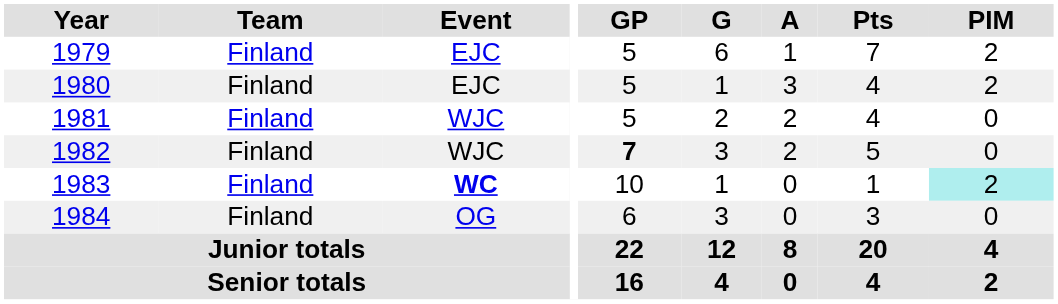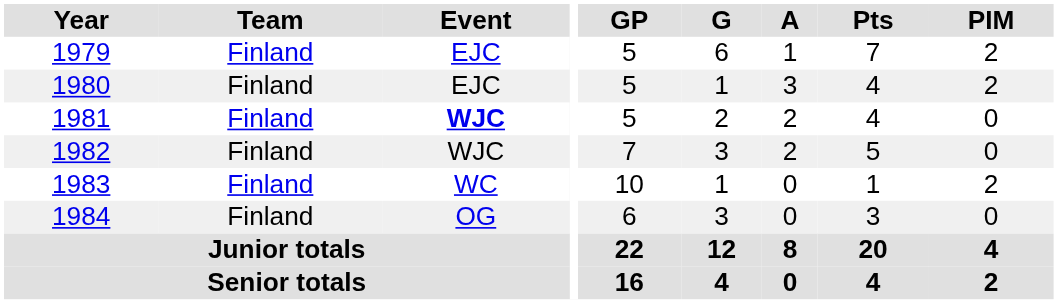(476, 118) normal -> (476, 118) bold
(629, 151) bold -> (629, 151) normal
(476, 184) bold -> (476, 184) normal
(991, 184) paleturquoise background -> (991, 184) no background
